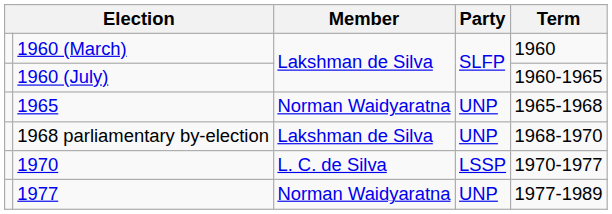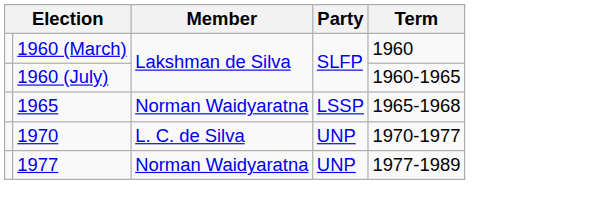(478, 106) UNP -> (340, 106) LSSP
- row: (143, 135)
(483, 164) LSSP -> (336, 135) UNP
